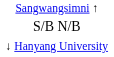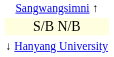(57, 26) no background -> (57, 26) lightyellow background
